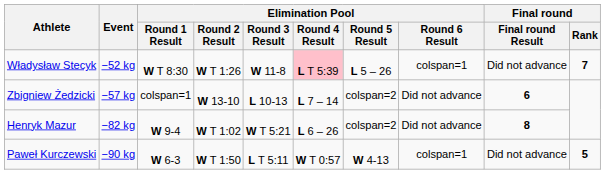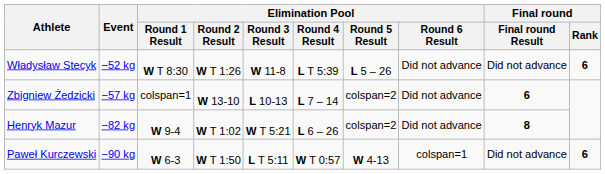(318, 71) pink background -> (318, 71) no background
(442, 65) colspan=1 -> (442, 65) Did not advance
(585, 65) 7 -> (585, 65) 6
(585, 155) 5 -> (585, 155) 6
